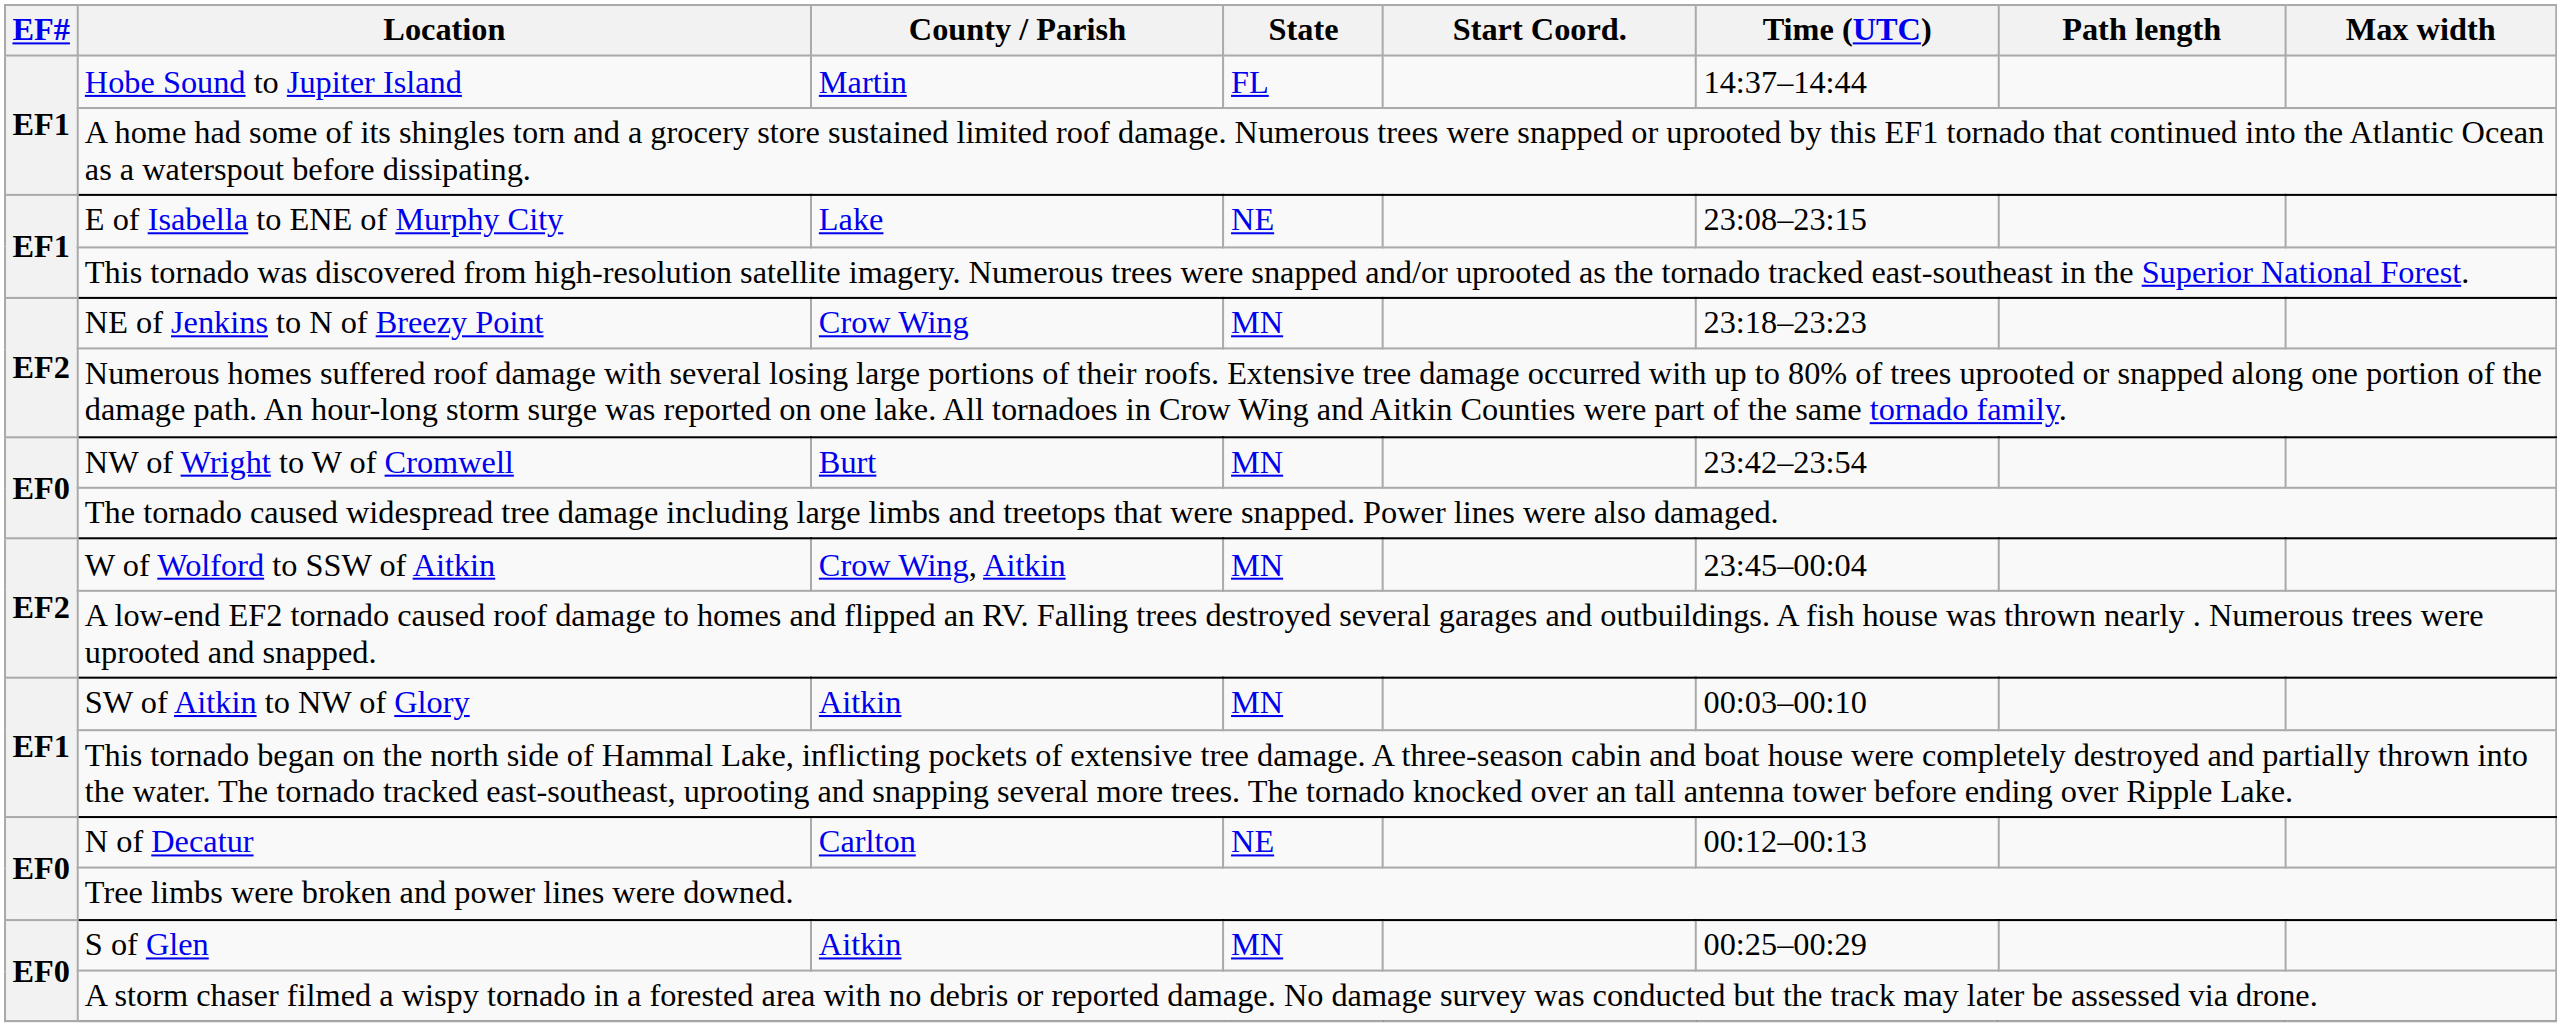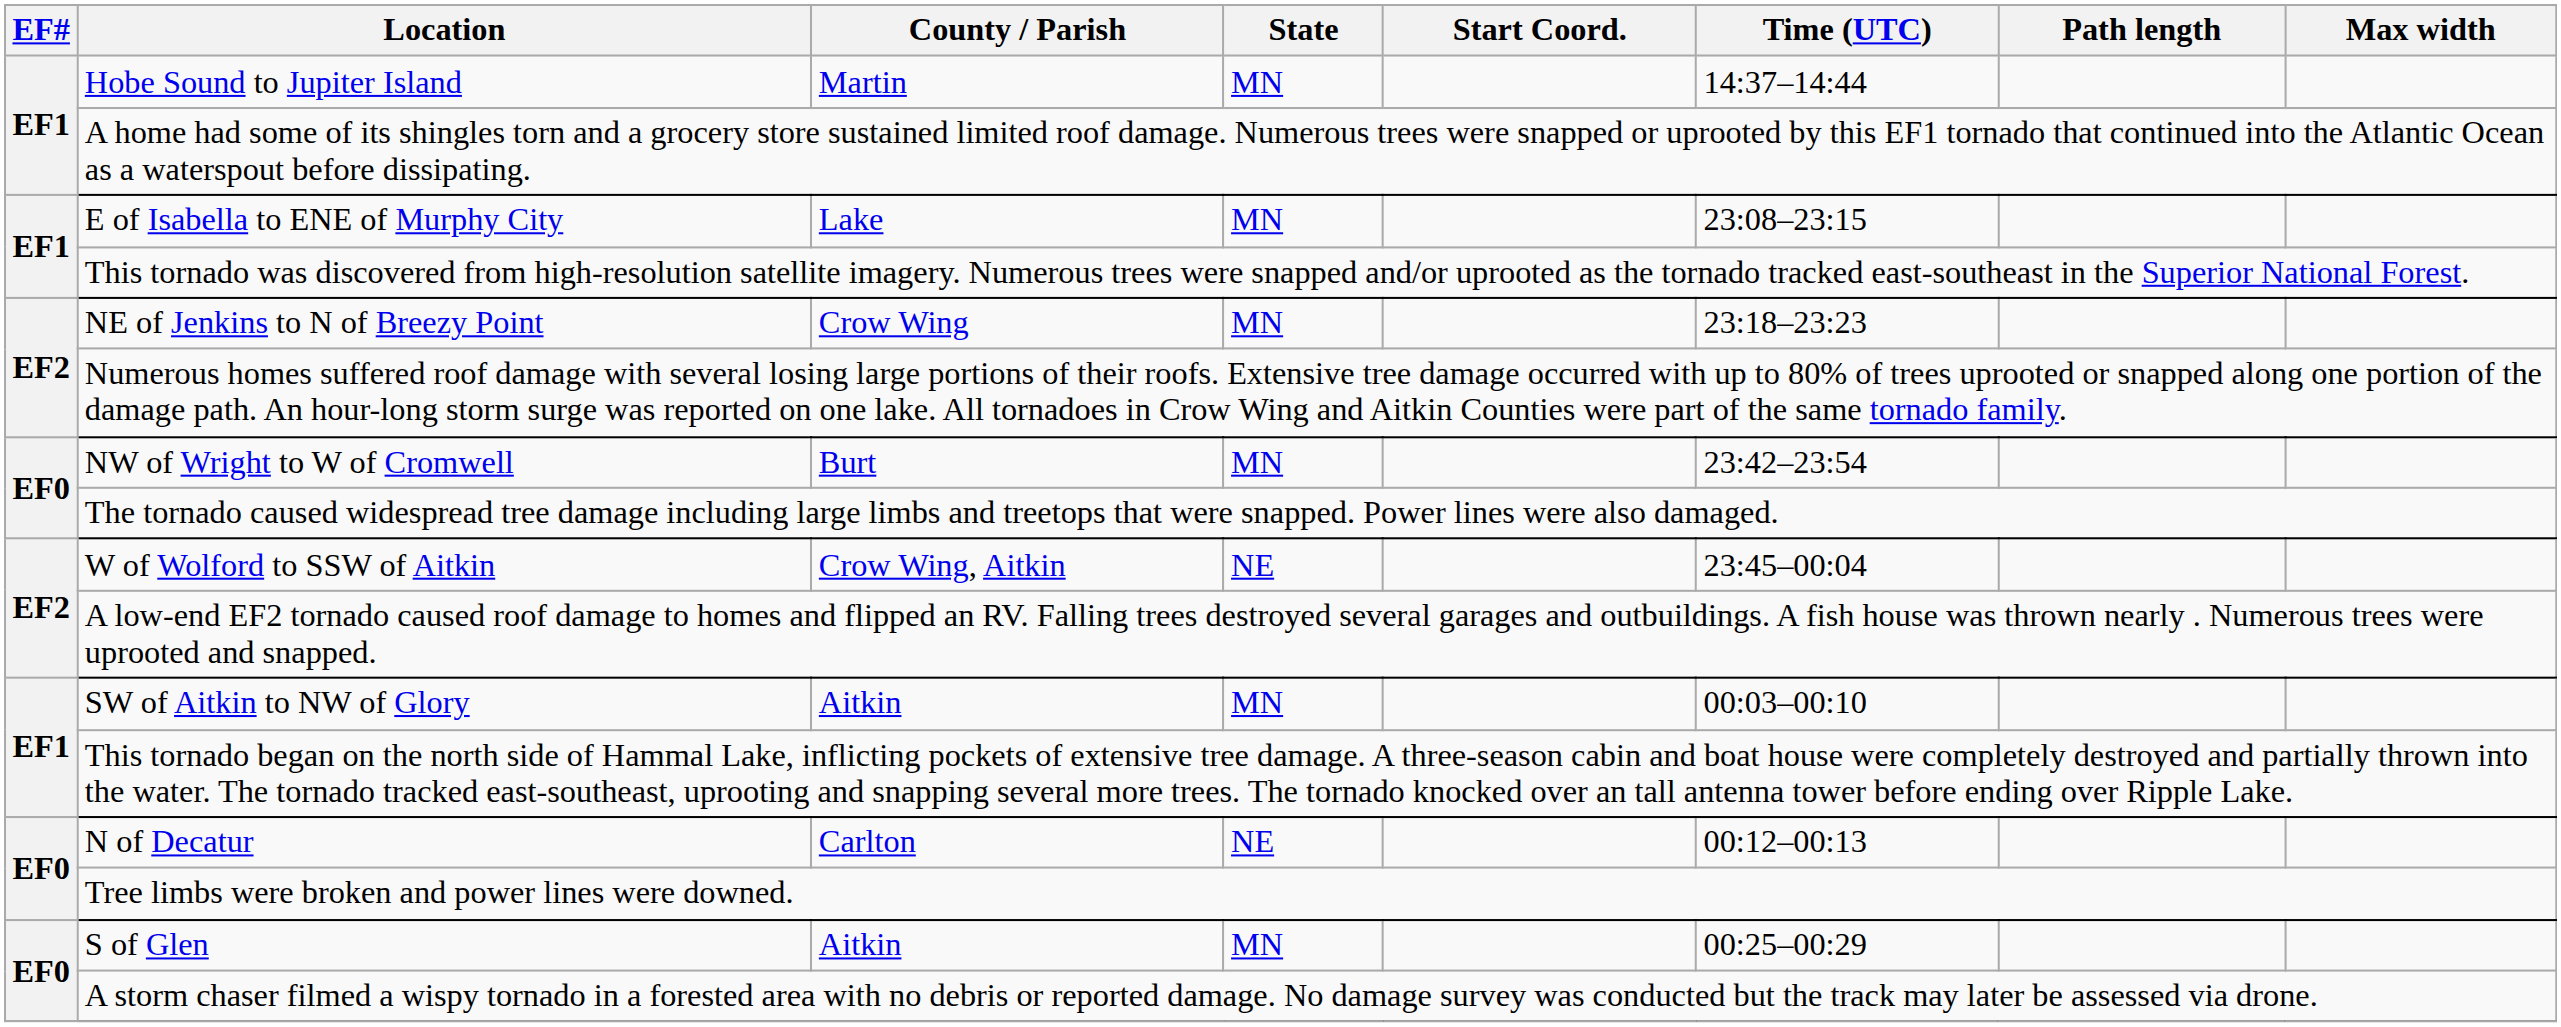(1250, 81) FL -> (1257, 81) MN
(1253, 220) NE -> (1257, 220) MN
(1257, 564) MN -> (1253, 564) NE
